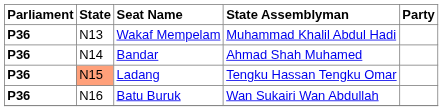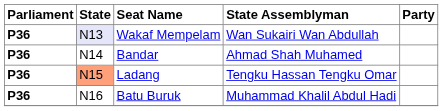(91, 34) no background -> (91, 34) lavender background
(311, 34) Muhammad Khalil Abdul Hadi -> (302, 34) Wan Sukairi Wan Abdullah
(302, 95) Wan Sukairi Wan Abdullah -> (311, 95) Muhammad Khalil Abdul Hadi
